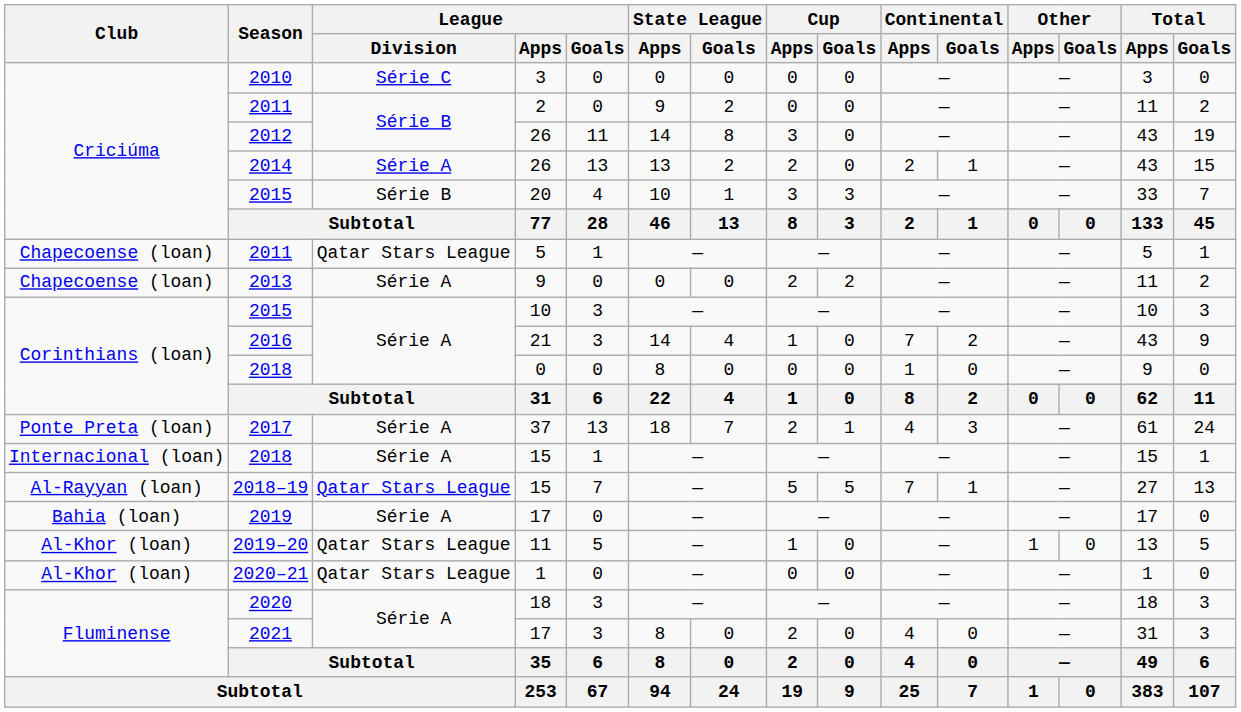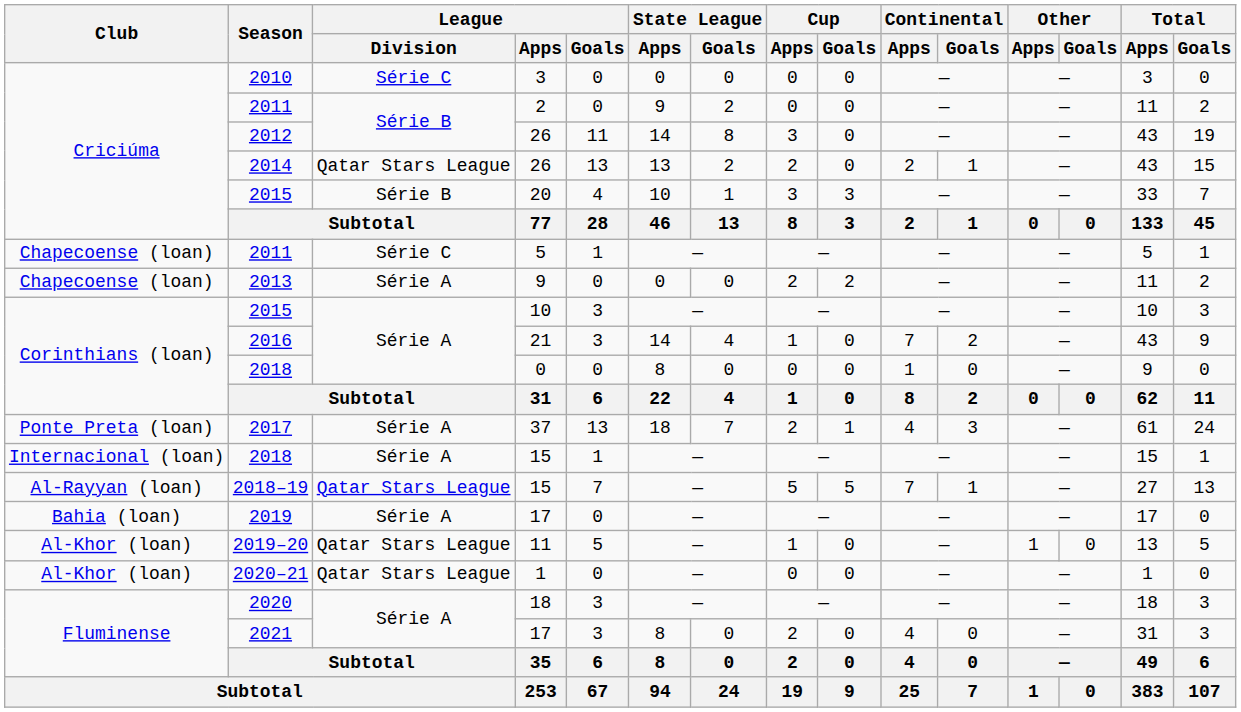(414, 166) Série A -> (414, 166) Qatar Stars League
(414, 253) Qatar Stars League -> (414, 253) Série C
